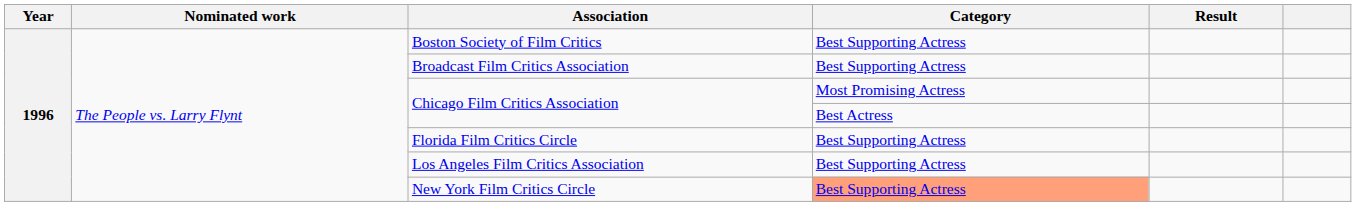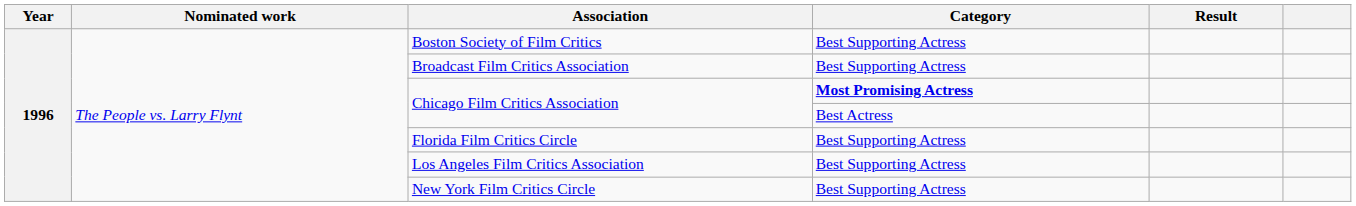(890, 90) normal -> (894, 90) bold
(891, 189) lightsalmon background -> (891, 189) no background
